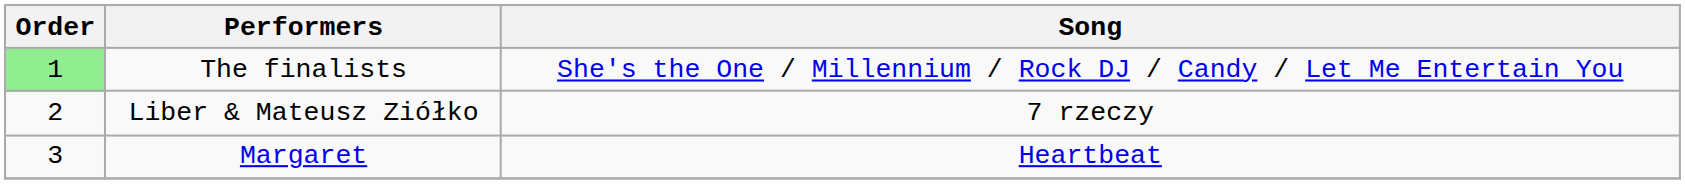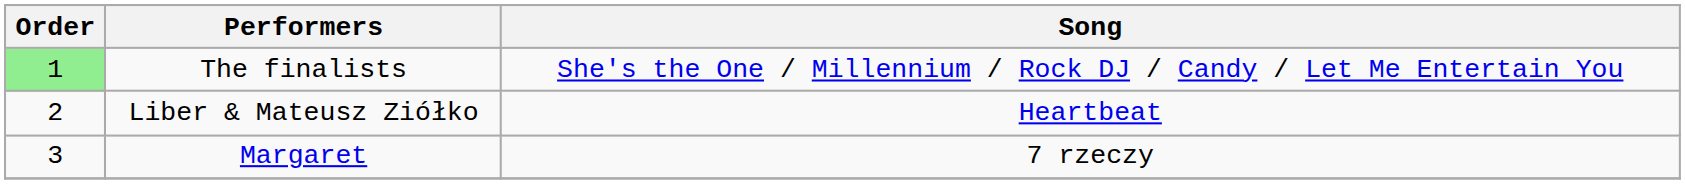(1090, 113) 7 rzeczy -> (1090, 113) Heartbeat
(1090, 156) Heartbeat -> (1090, 156) 7 rzeczy
